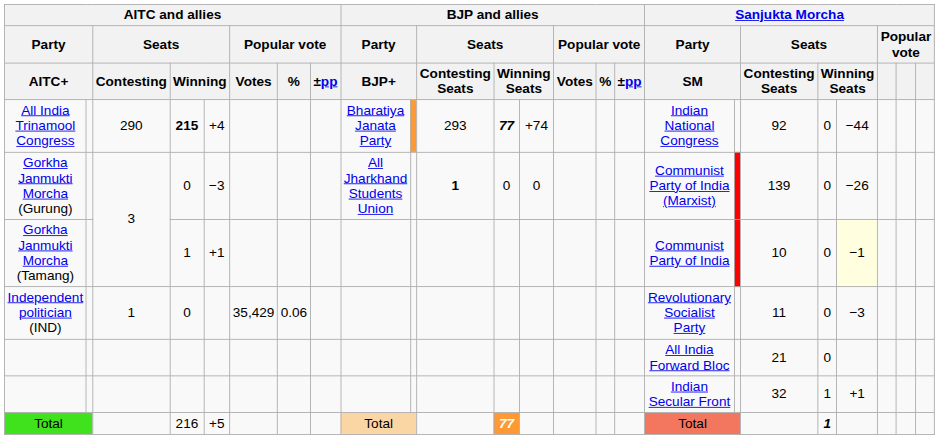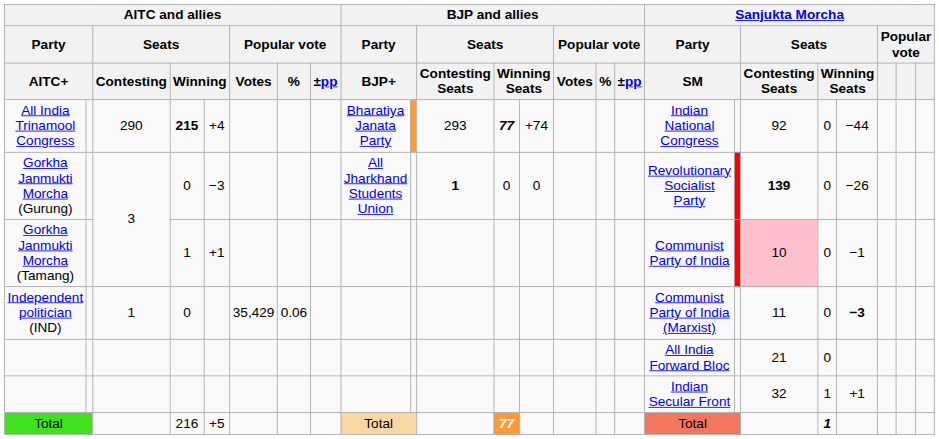(689, 185) Communist Party of India (Marxist) -> (689, 185) Revolutionary Socialist Party
(779, 185) normal -> (779, 185) bold
(779, 253) no background -> (779, 253) pink background
(857, 253) lightyellow background -> (857, 253) no background
(689, 312) Revolutionary Socialist Party -> (689, 312) Communist Party of India (Marxist)
(857, 312) normal -> (857, 312) bold
